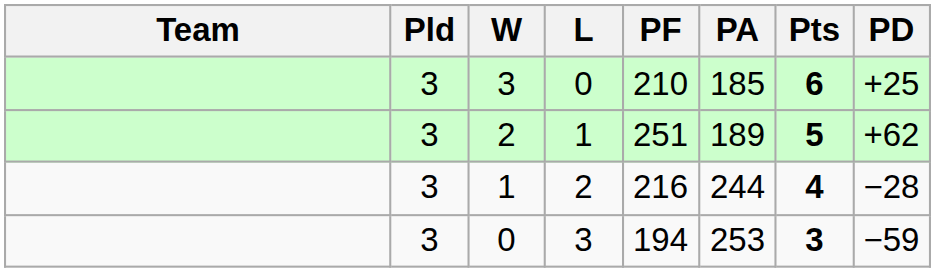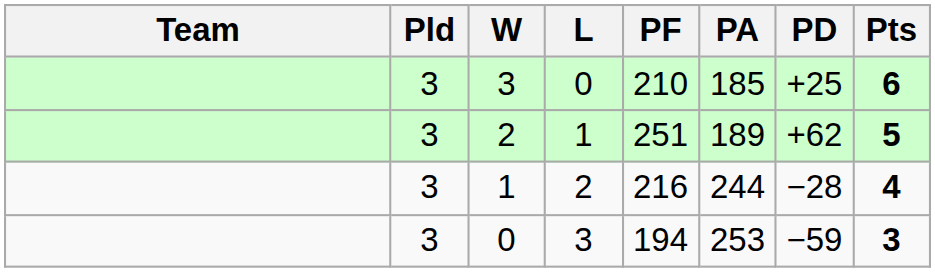columns swapped: (891, 30) <-> (814, 30)
